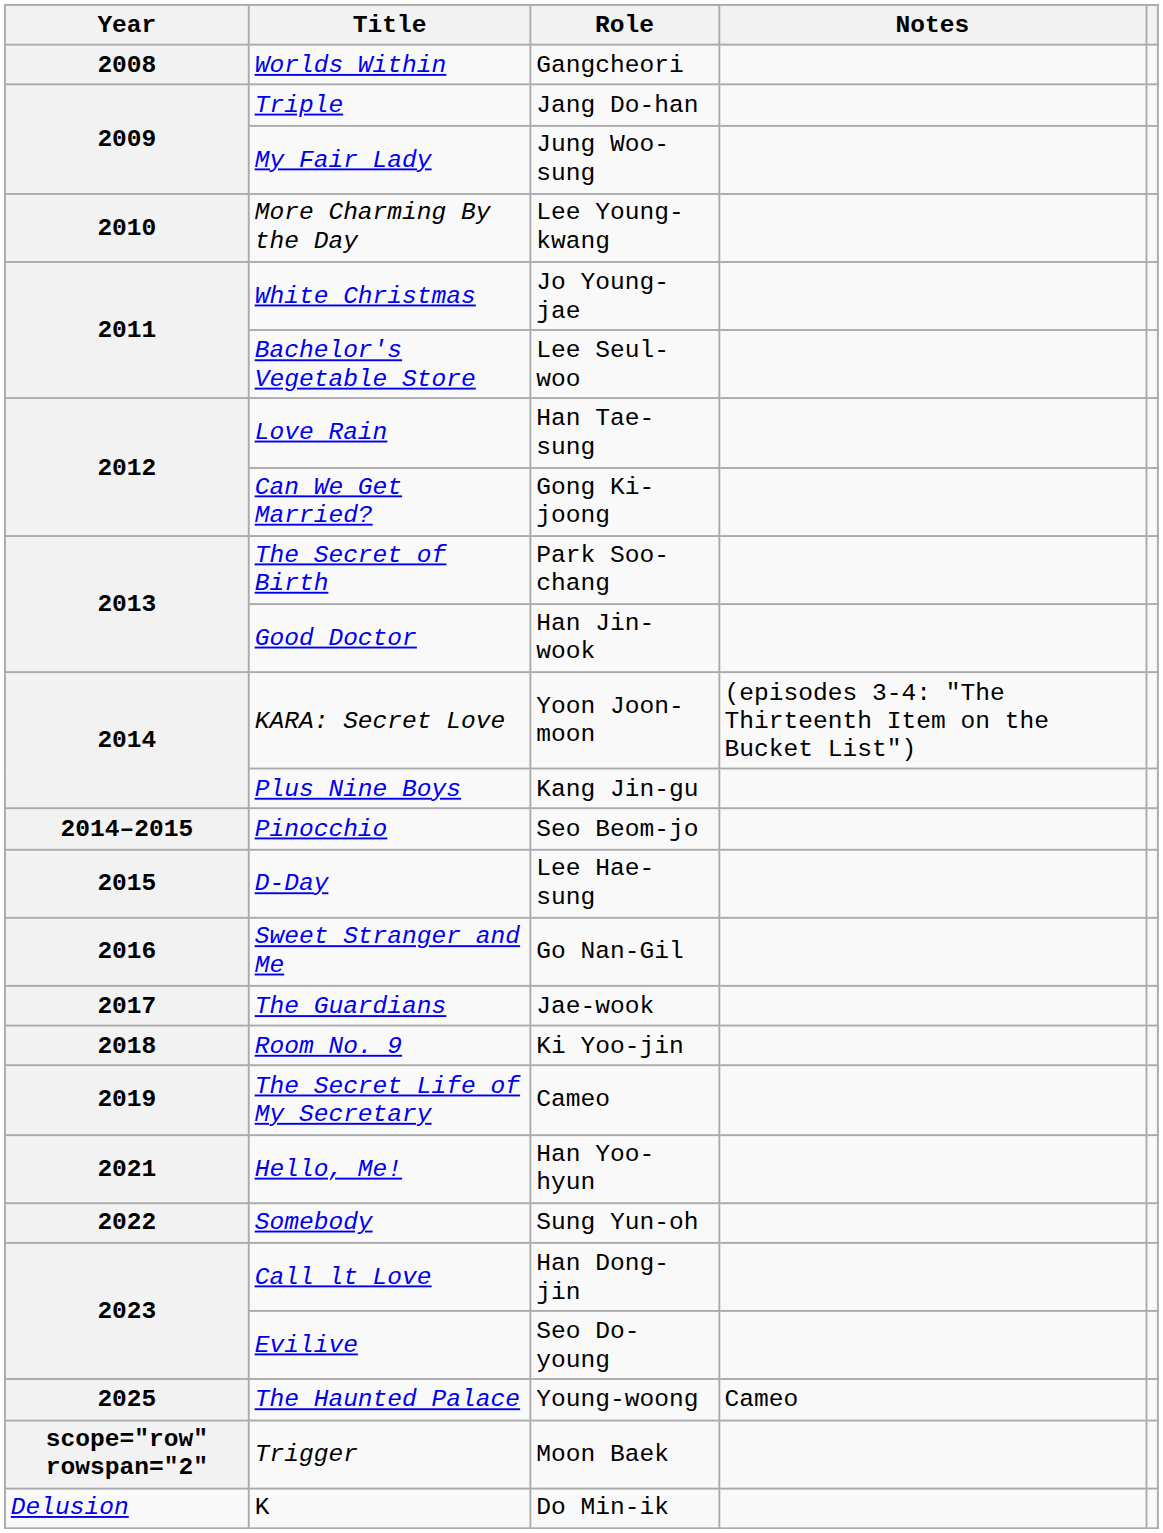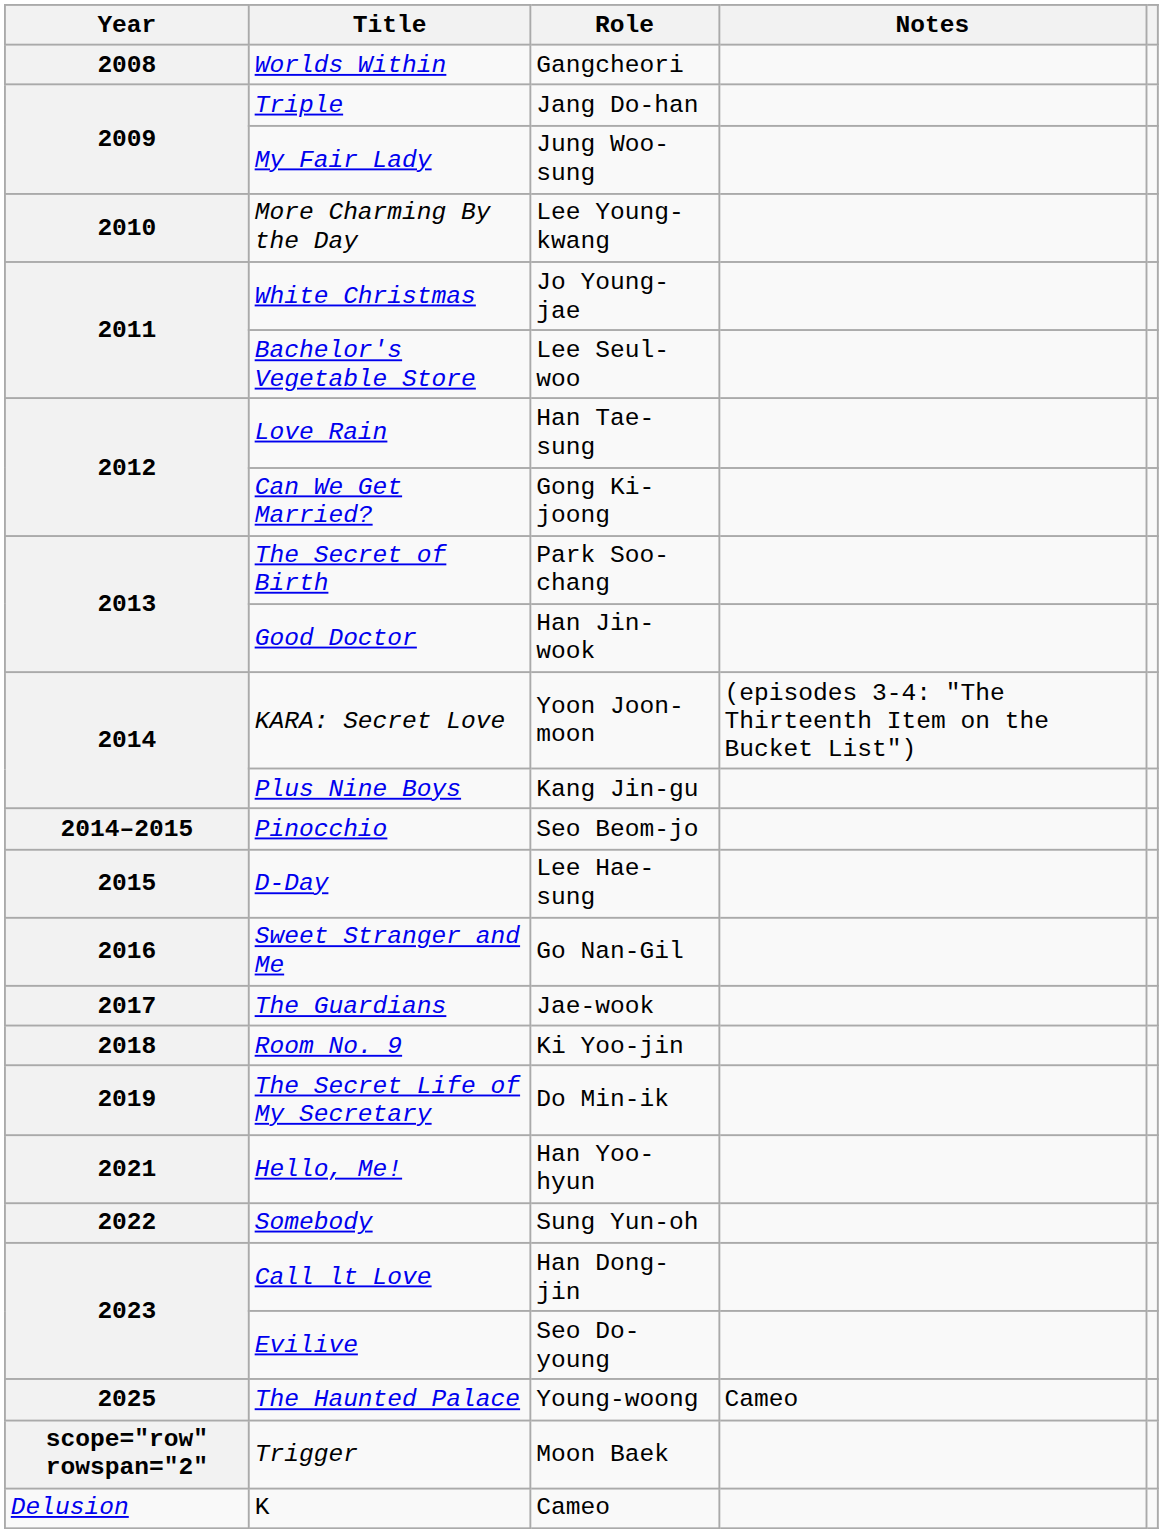(573, 1100) Cameo -> (603, 1100) Do Min-ik
(603, 1508) Do Min-ik -> (573, 1508) Cameo
